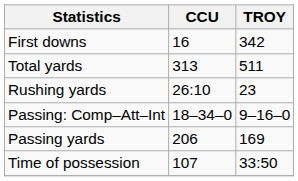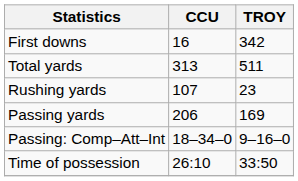(191, 90) 26:10 -> (185, 90) 107
rows swapped: (56, 138) <-> (87, 114)
(185, 163) 107 -> (191, 163) 26:10
